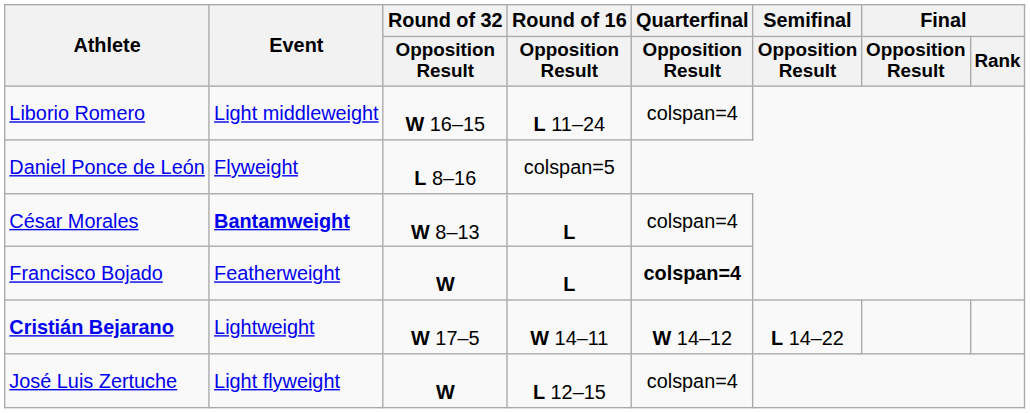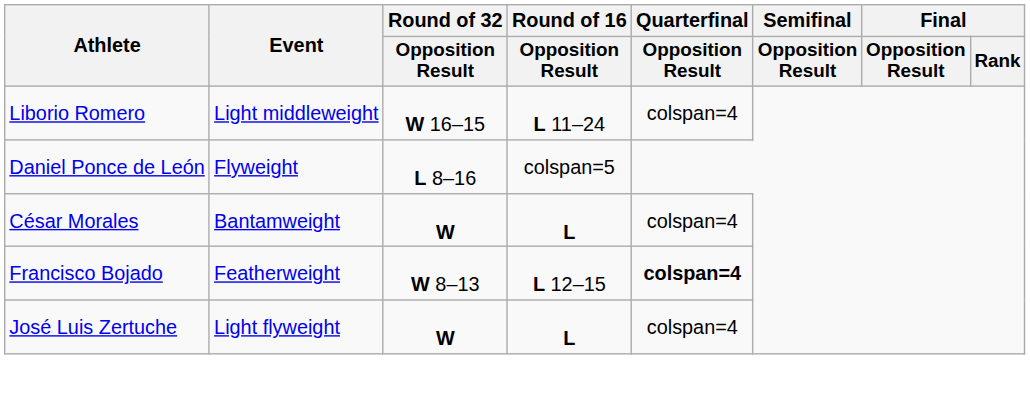(282, 220) bold -> (277, 220) normal
(445, 232) W 8–13 -> (445, 232) W
(445, 285) W -> (445, 285) W 8–13
(569, 285) L -> (569, 285) L 12–15
- row: (92, 327)
(569, 392) L 12–15 -> (569, 338) L
